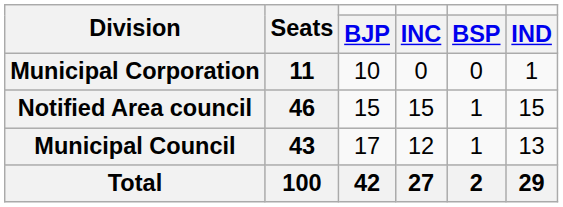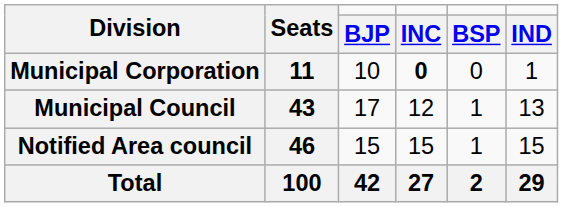(421, 71) normal -> (421, 71) bold
rows swapped: (135, 145) <-> (135, 108)
